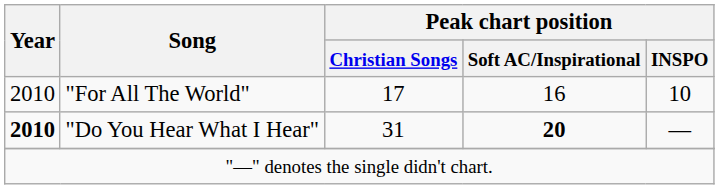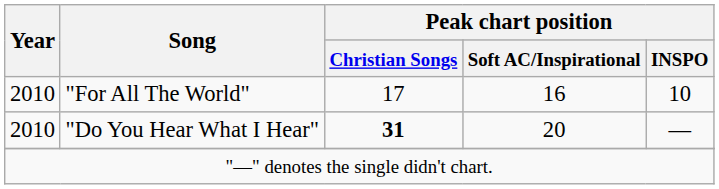(32, 129) bold -> (32, 129) normal
(393, 129) normal -> (393, 129) bold
(554, 129) bold -> (554, 129) normal
